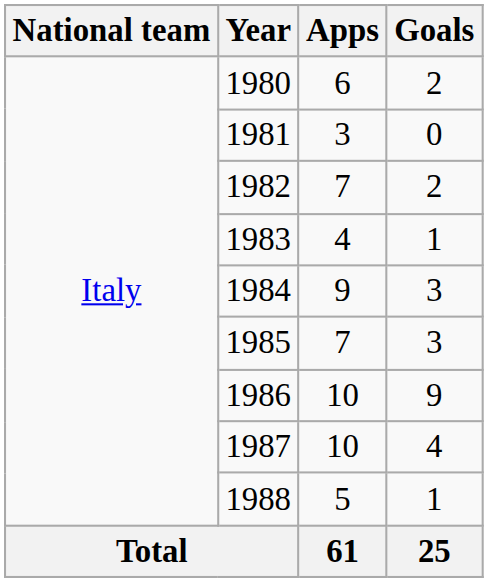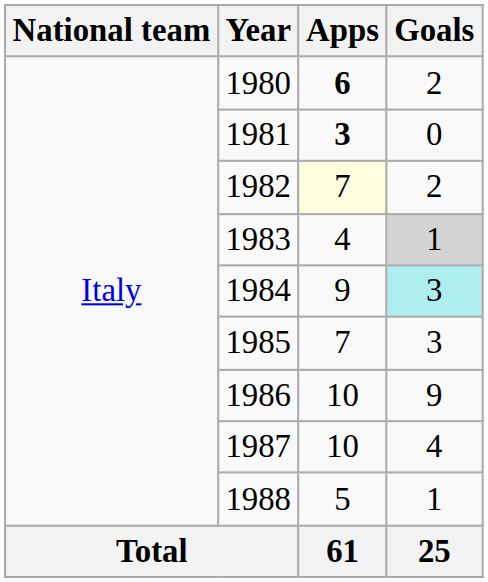(343, 82) normal -> (343, 82) bold
(343, 134) normal -> (343, 134) bold
(343, 186) no background -> (343, 186) lightyellow background
(434, 238) no background -> (434, 238) lightgrey background
(434, 290) no background -> (434, 290) paleturquoise background
